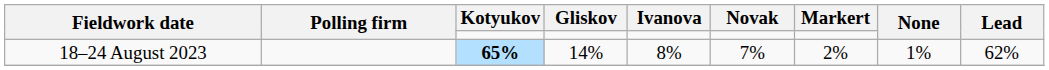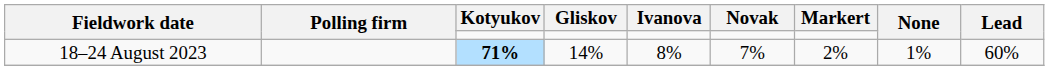(500, 52) 65% -> (500, 52) 71%
(1002, 52) 62% -> (1002, 52) 60%
